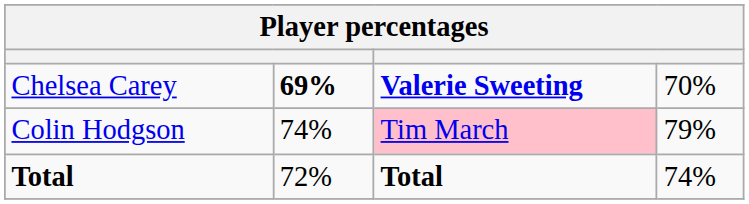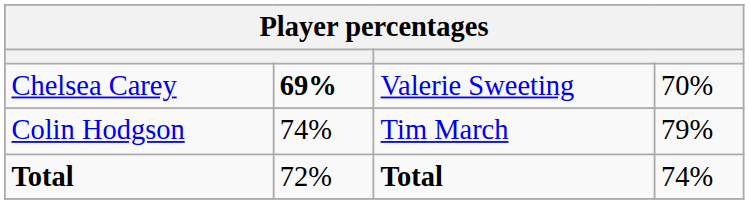(482, 85) bold -> (477, 85) normal
(445, 130) pink background -> (445, 130) no background
